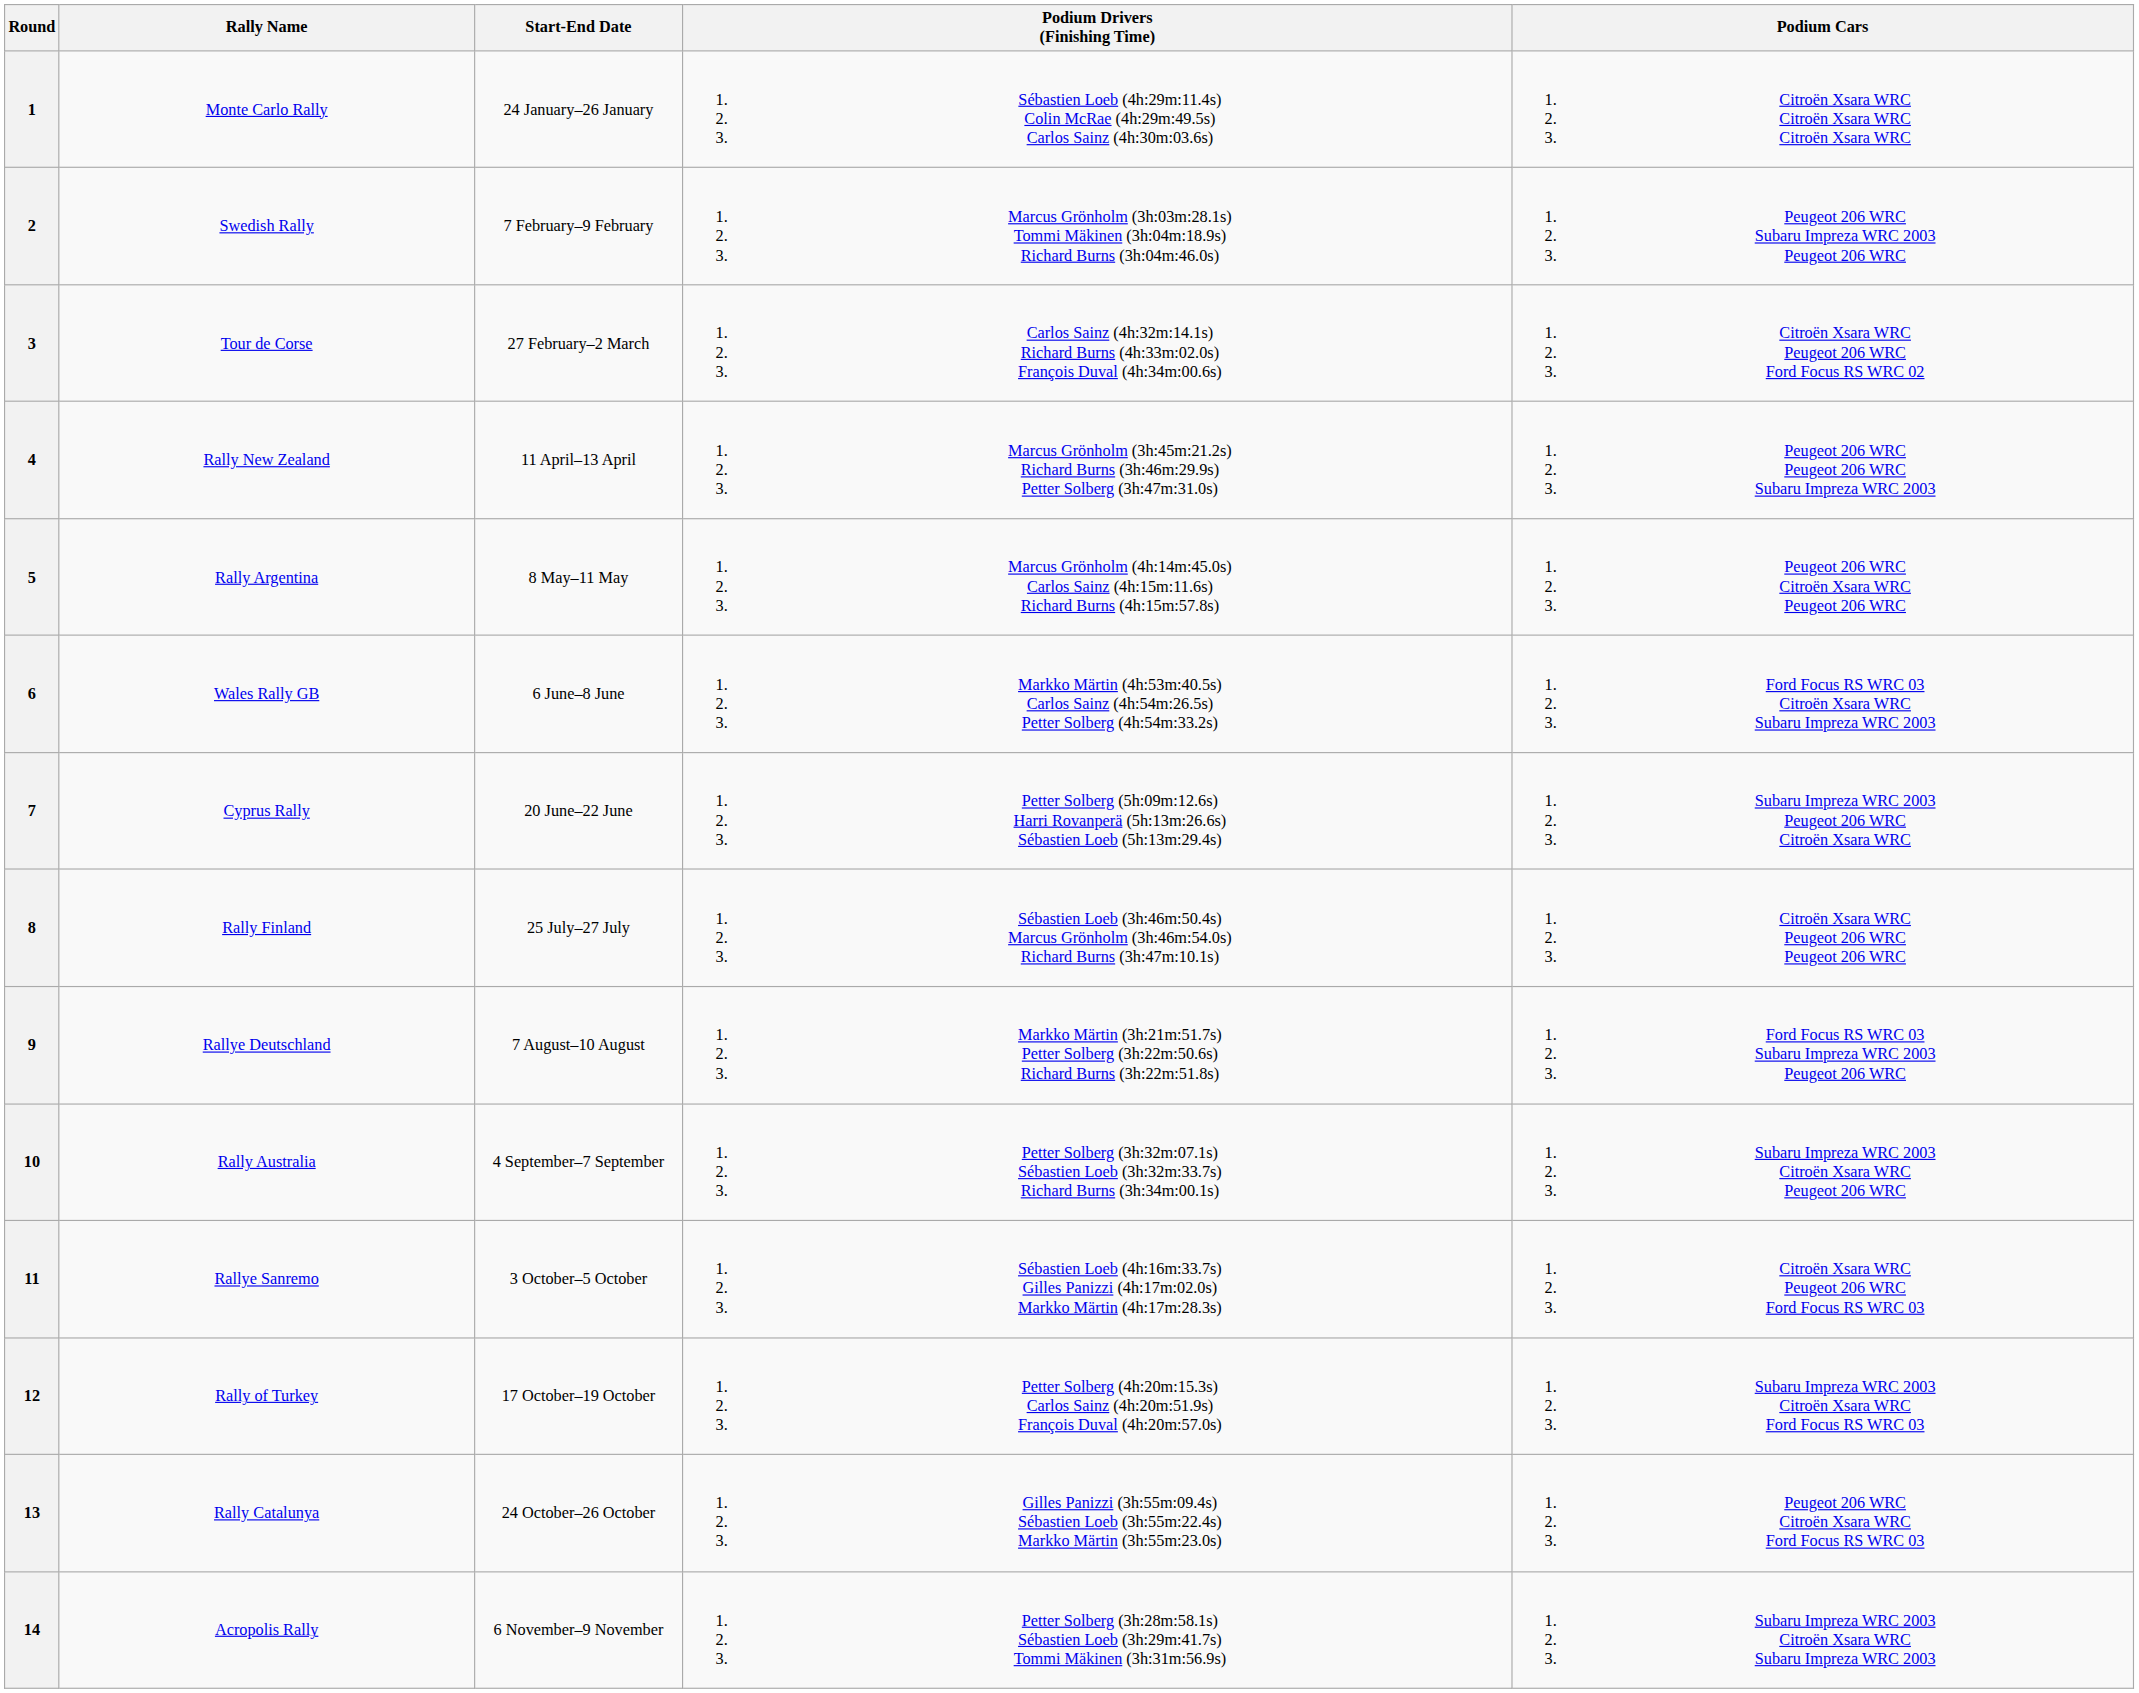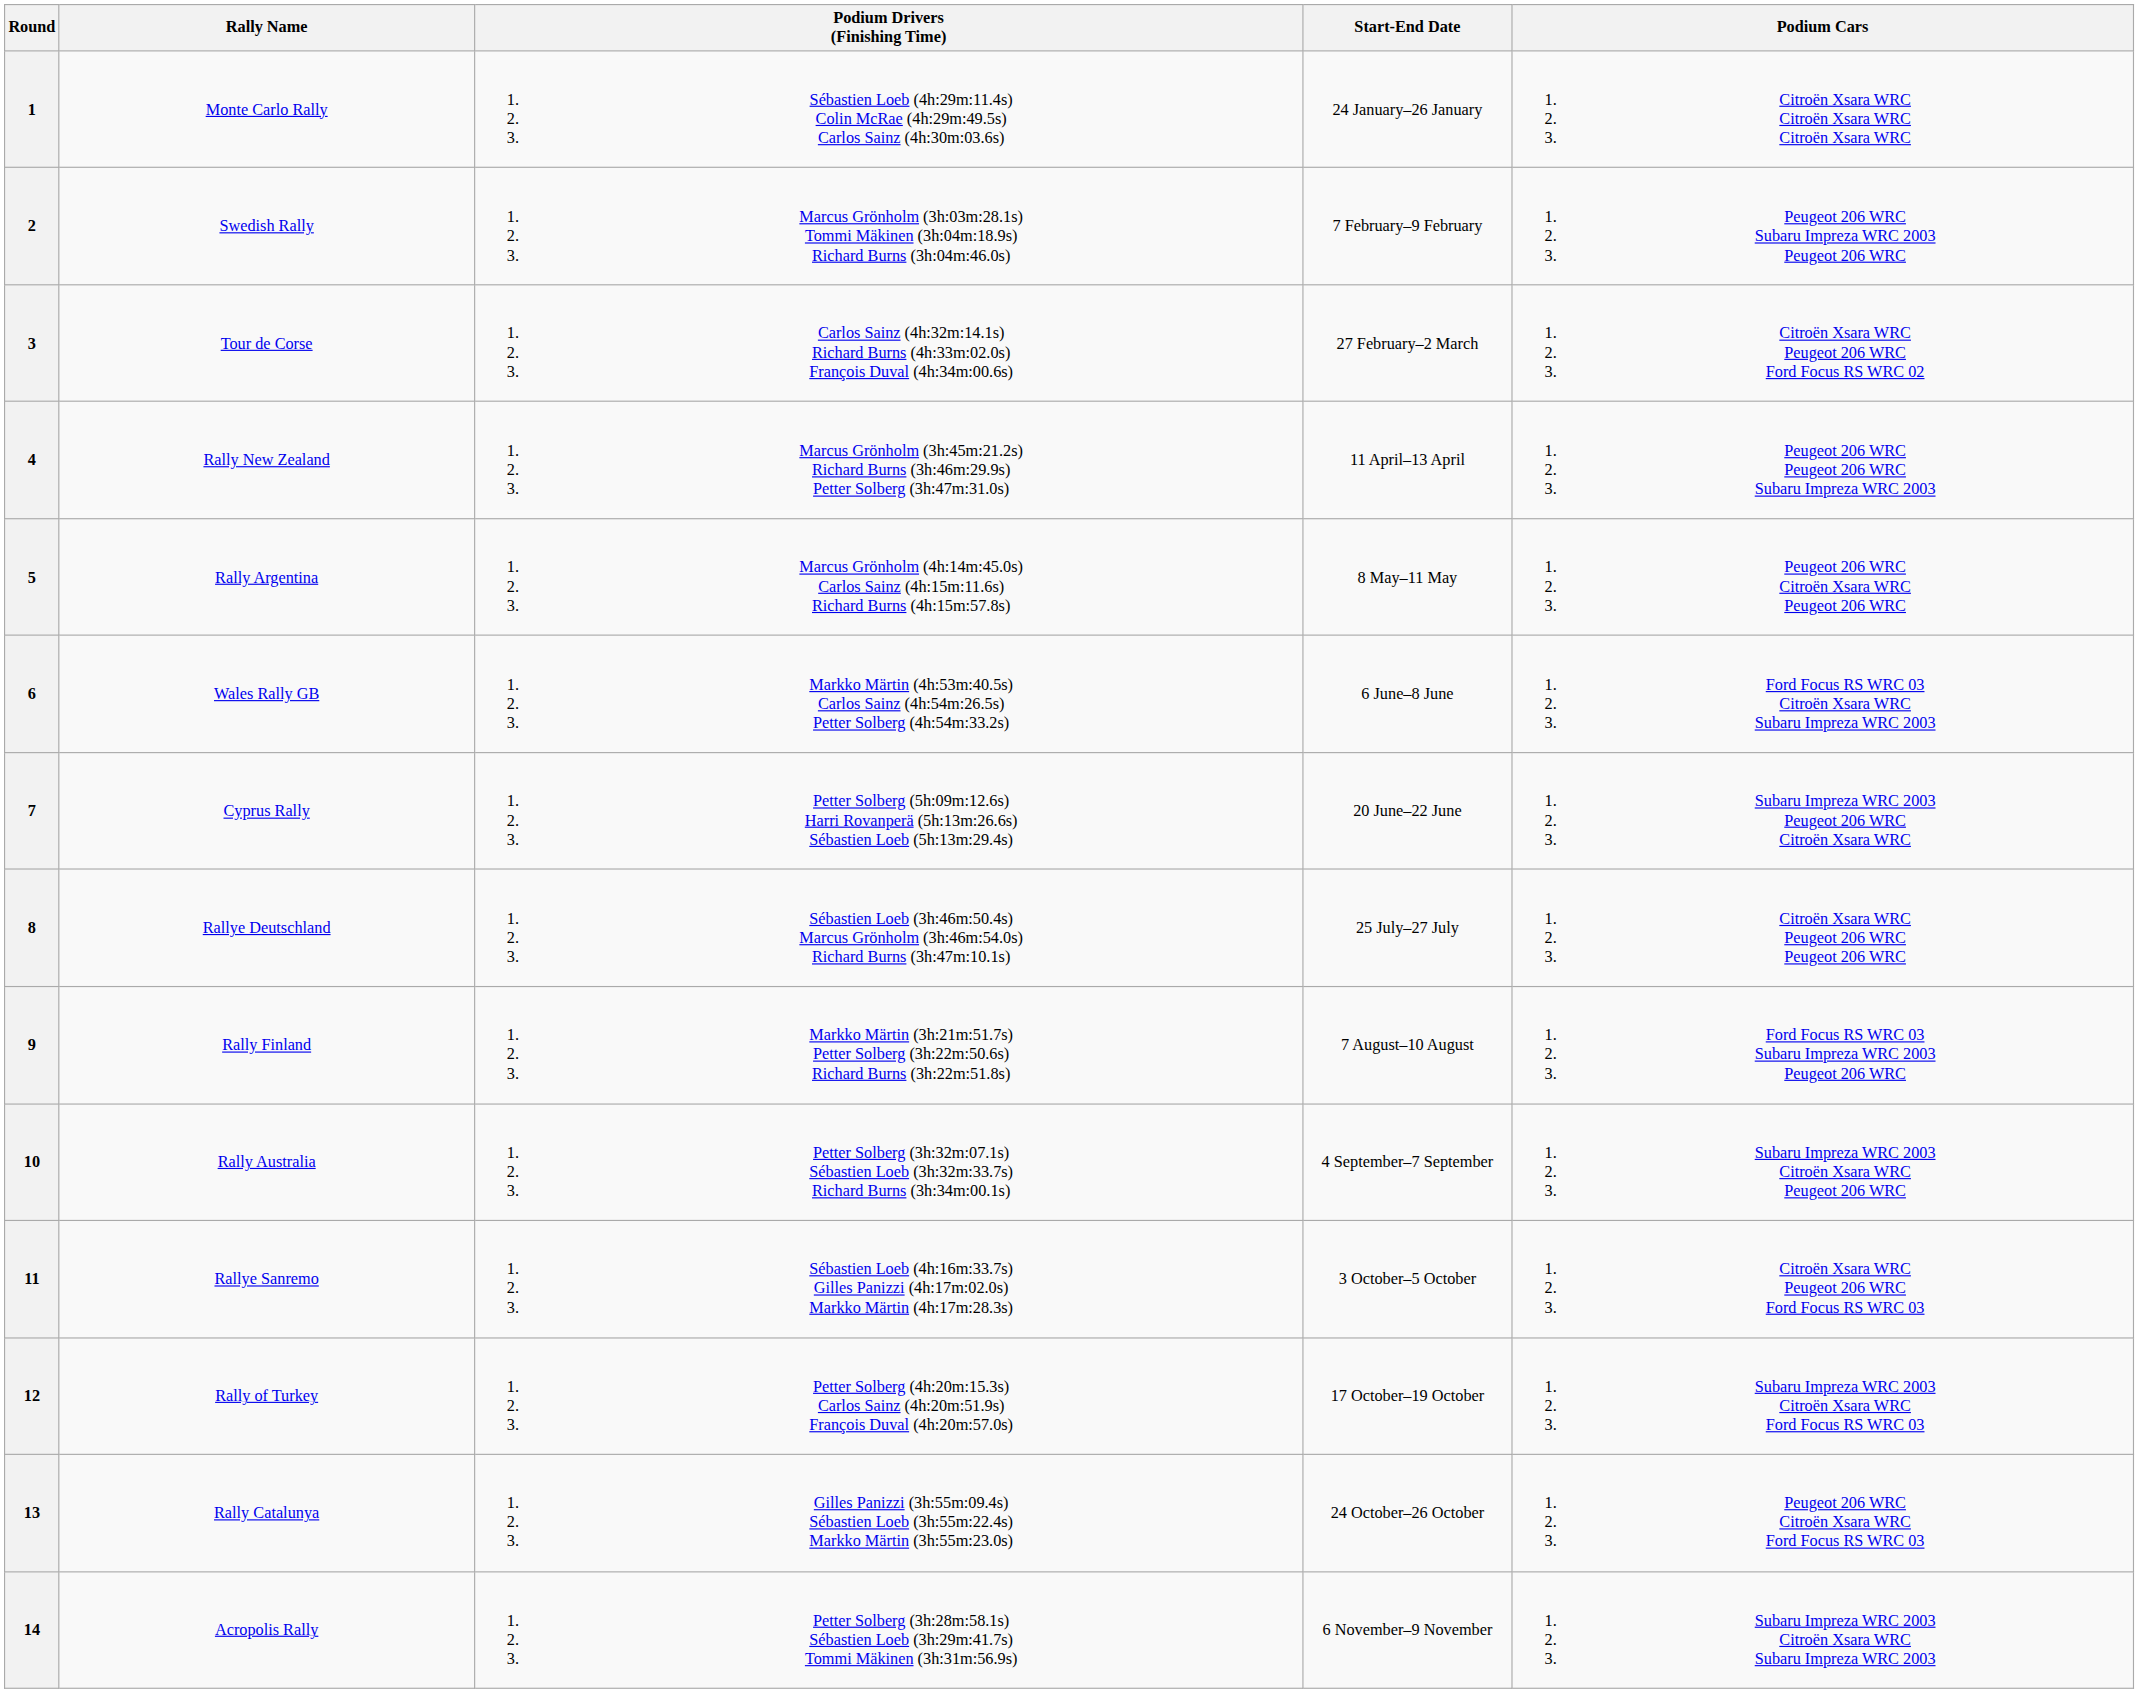columns swapped: (578, 27) <-> (1097, 27)
(267, 928) Rally Finland -> (267, 928) Rallye Deutschland
(267, 1045) Rallye Deutschland -> (267, 1045) Rally Finland
